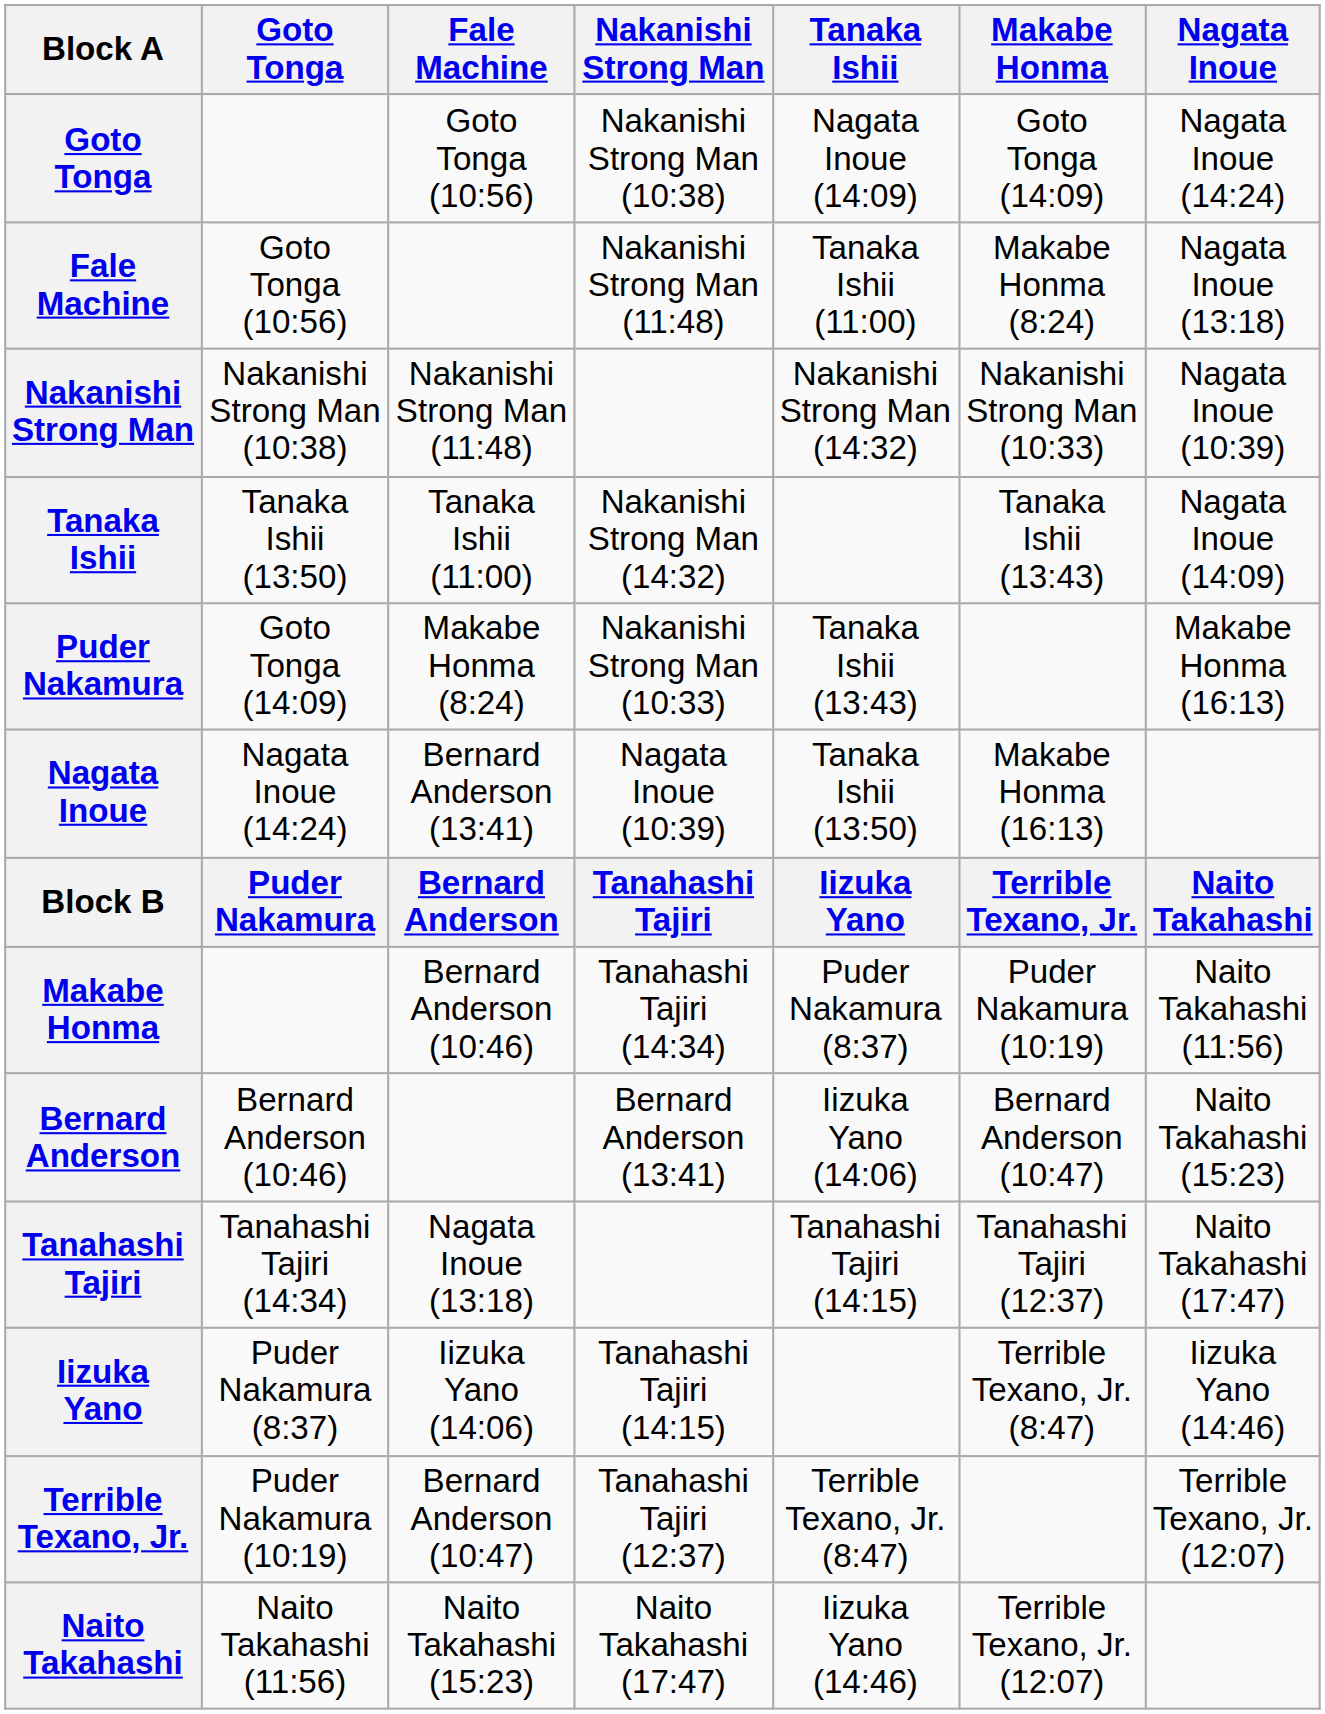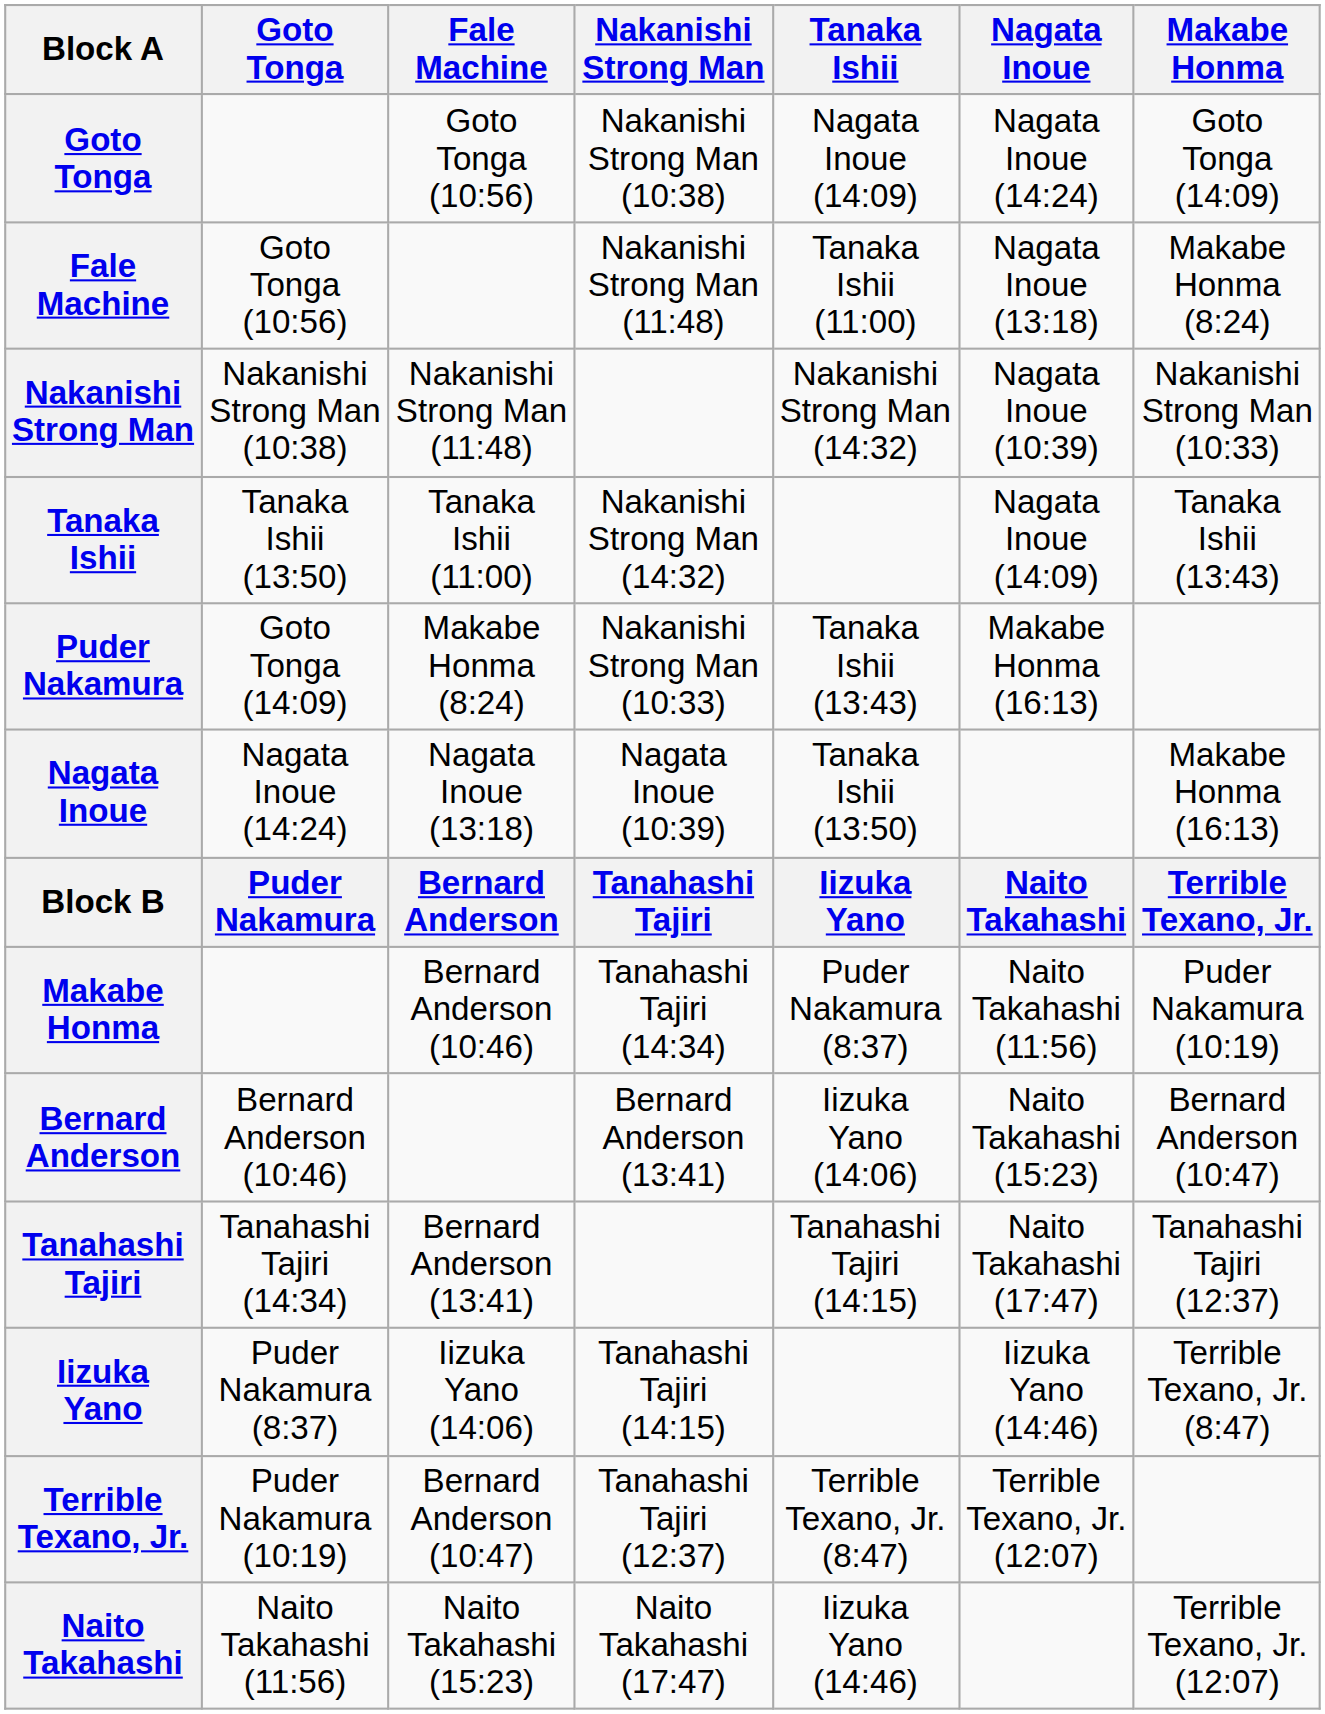columns swapped: (1052, 49) <-> (1233, 49)
(481, 793) Bernard Anderson (13:41) -> (481, 793) Nagata Inoue (13:18)
(481, 1263) Nagata Inoue (13:18) -> (481, 1263) Bernard Anderson (13:41)
